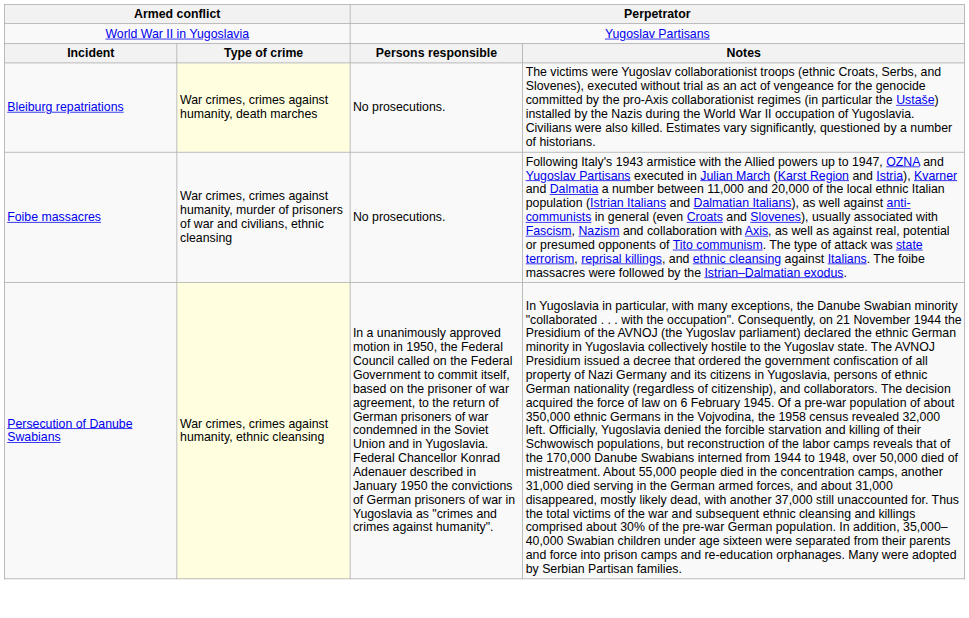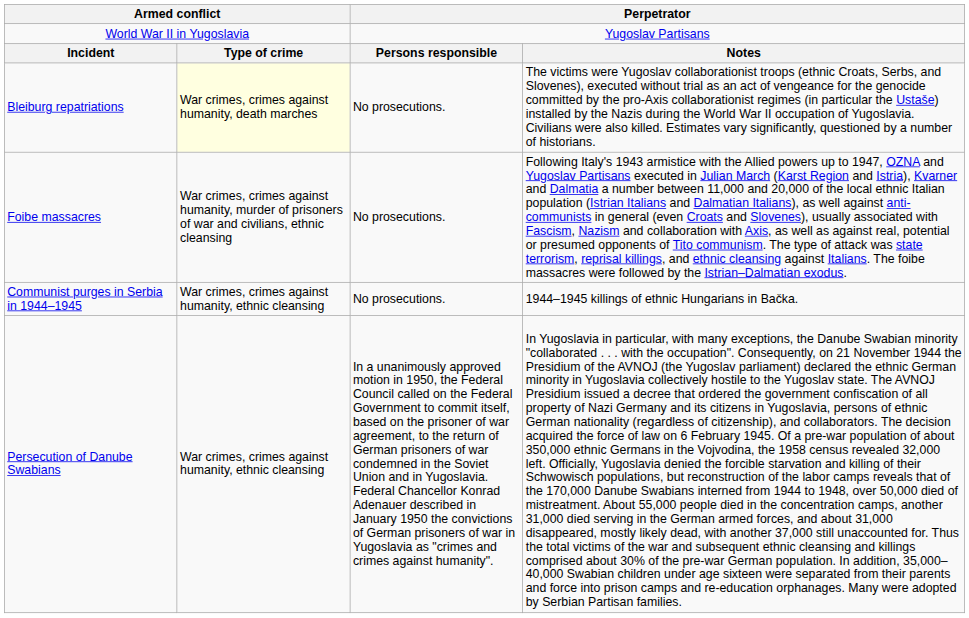+ row: (85, 299)
(254, 430) lightyellow background -> (254, 464) no background
